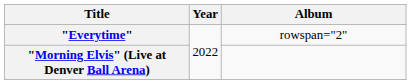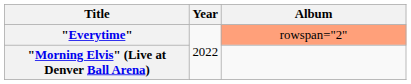(314, 34) no background -> (314, 34) lightsalmon background
